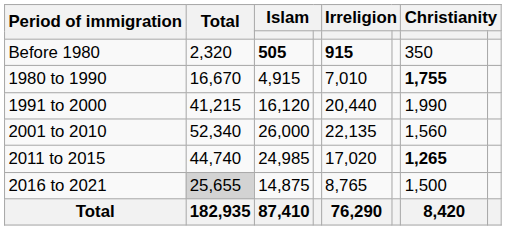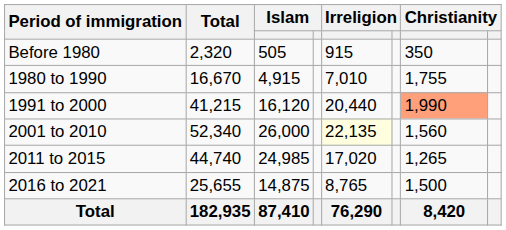(272, 52) bold -> (272, 52) normal
(339, 52) bold -> (339, 52) normal
(426, 78) bold -> (426, 78) normal
(426, 105) no background -> (426, 105) lightsalmon background
(351, 132) no background -> (351, 132) lightyellow background
(426, 158) bold -> (426, 158) normal
(215, 185) lightgrey background -> (215, 185) no background
